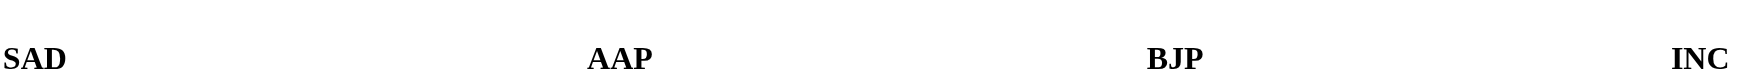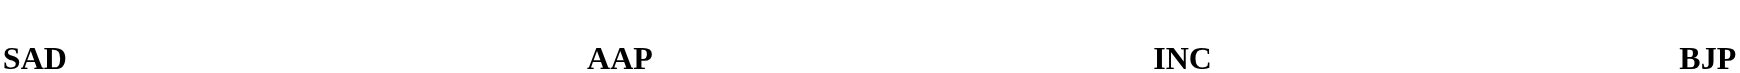columns swapped: (1700, 14) <-> (1175, 14)
